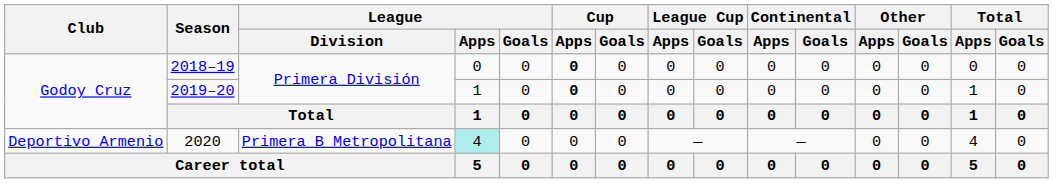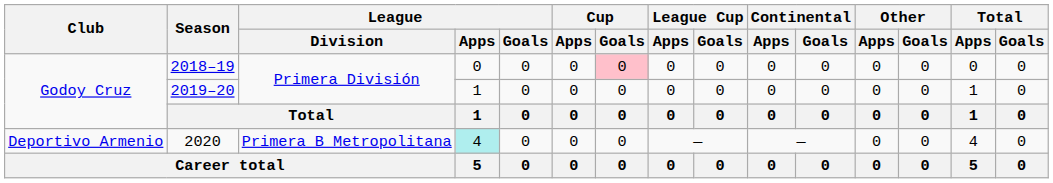(574, 67) bold -> (574, 67) normal
(622, 67) no background -> (622, 67) pink background
(574, 91) bold -> (574, 91) normal
